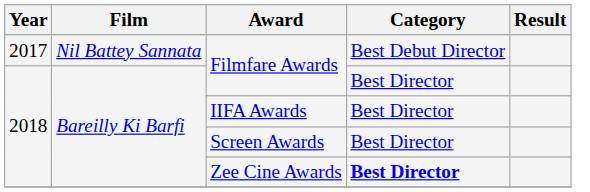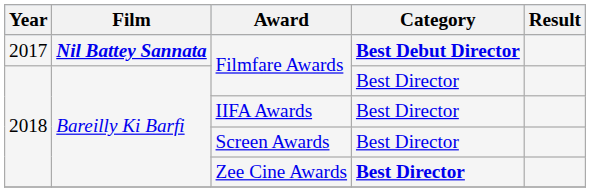(129, 50) normal -> (131, 50) bold
(428, 50) normal -> (438, 50) bold
